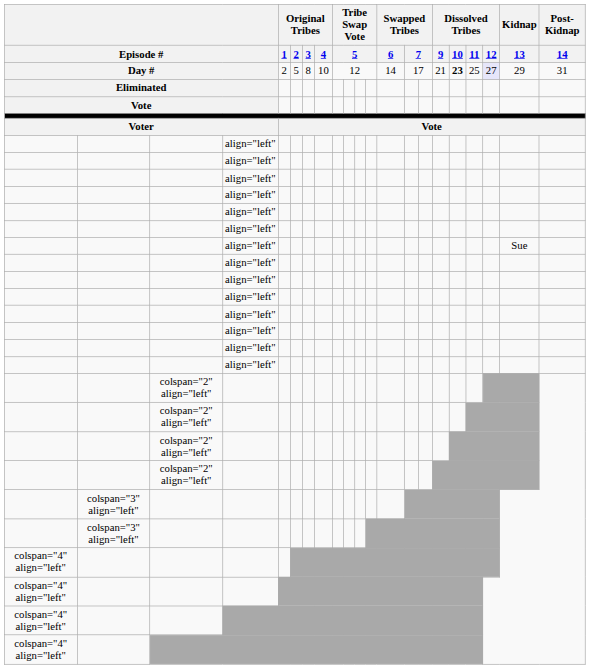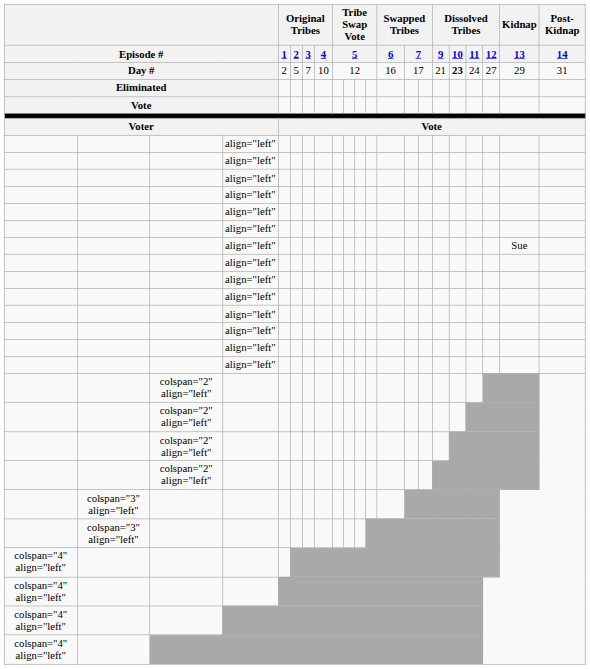(308, 71) 8 -> (308, 71) 7
(391, 71) 14 -> (391, 71) 16
(474, 71) 25 -> (474, 71) 24
(491, 71) lavender background -> (491, 71) no background
